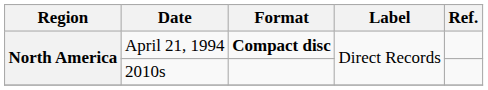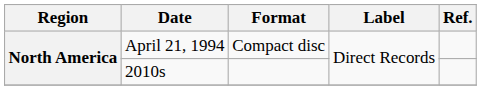(282, 44) bold -> (279, 44) normal
